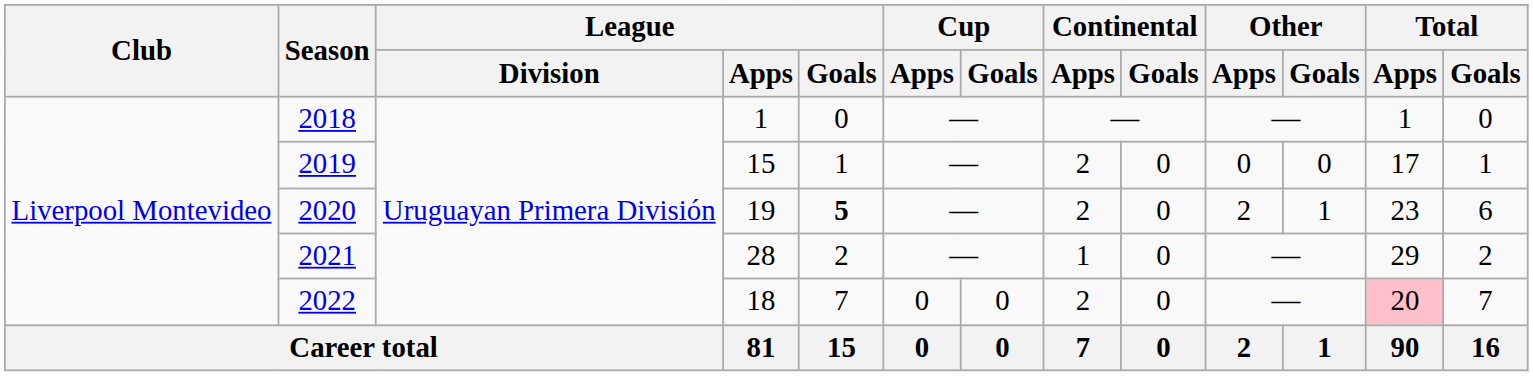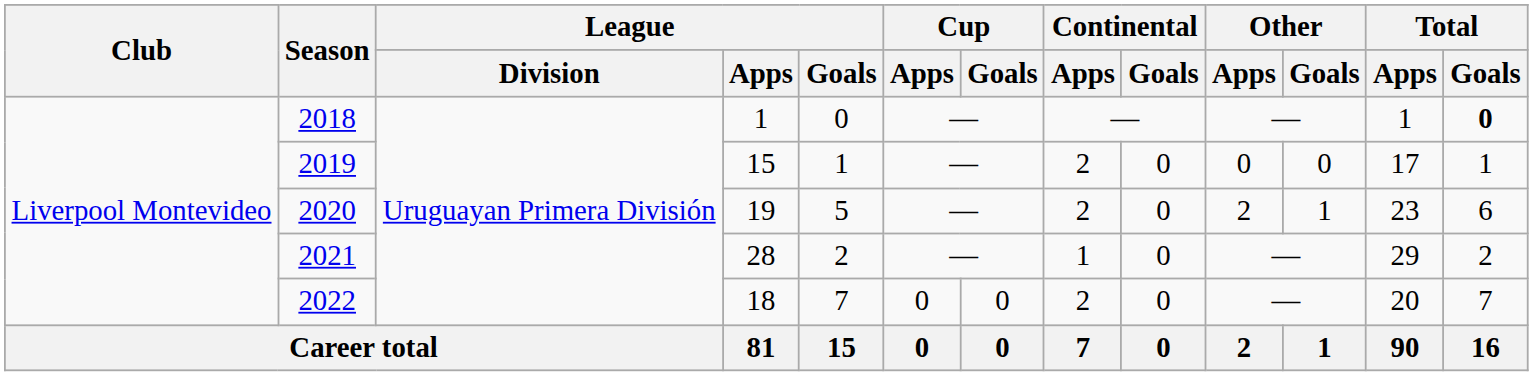(1485, 118) normal -> (1485, 118) bold
(841, 210) bold -> (841, 210) normal
(1405, 301) pink background -> (1405, 301) no background
